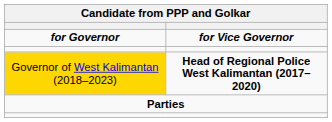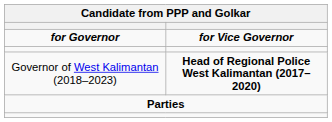(85, 74) gold background -> (85, 74) no background
